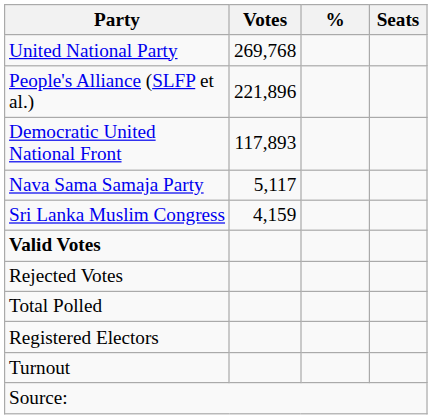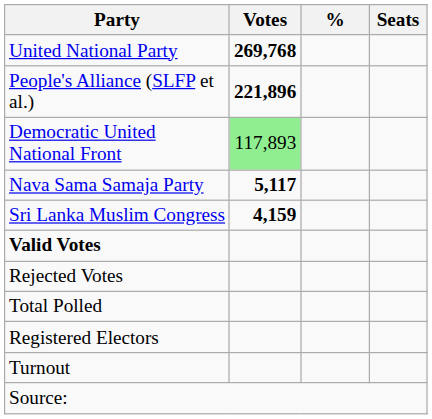(265, 50) normal -> (265, 50) bold
(265, 91) normal -> (265, 91) bold
(265, 143) no background -> (265, 143) lightgreen background
(275, 184) normal -> (275, 184) bold
(275, 215) normal -> (275, 215) bold
